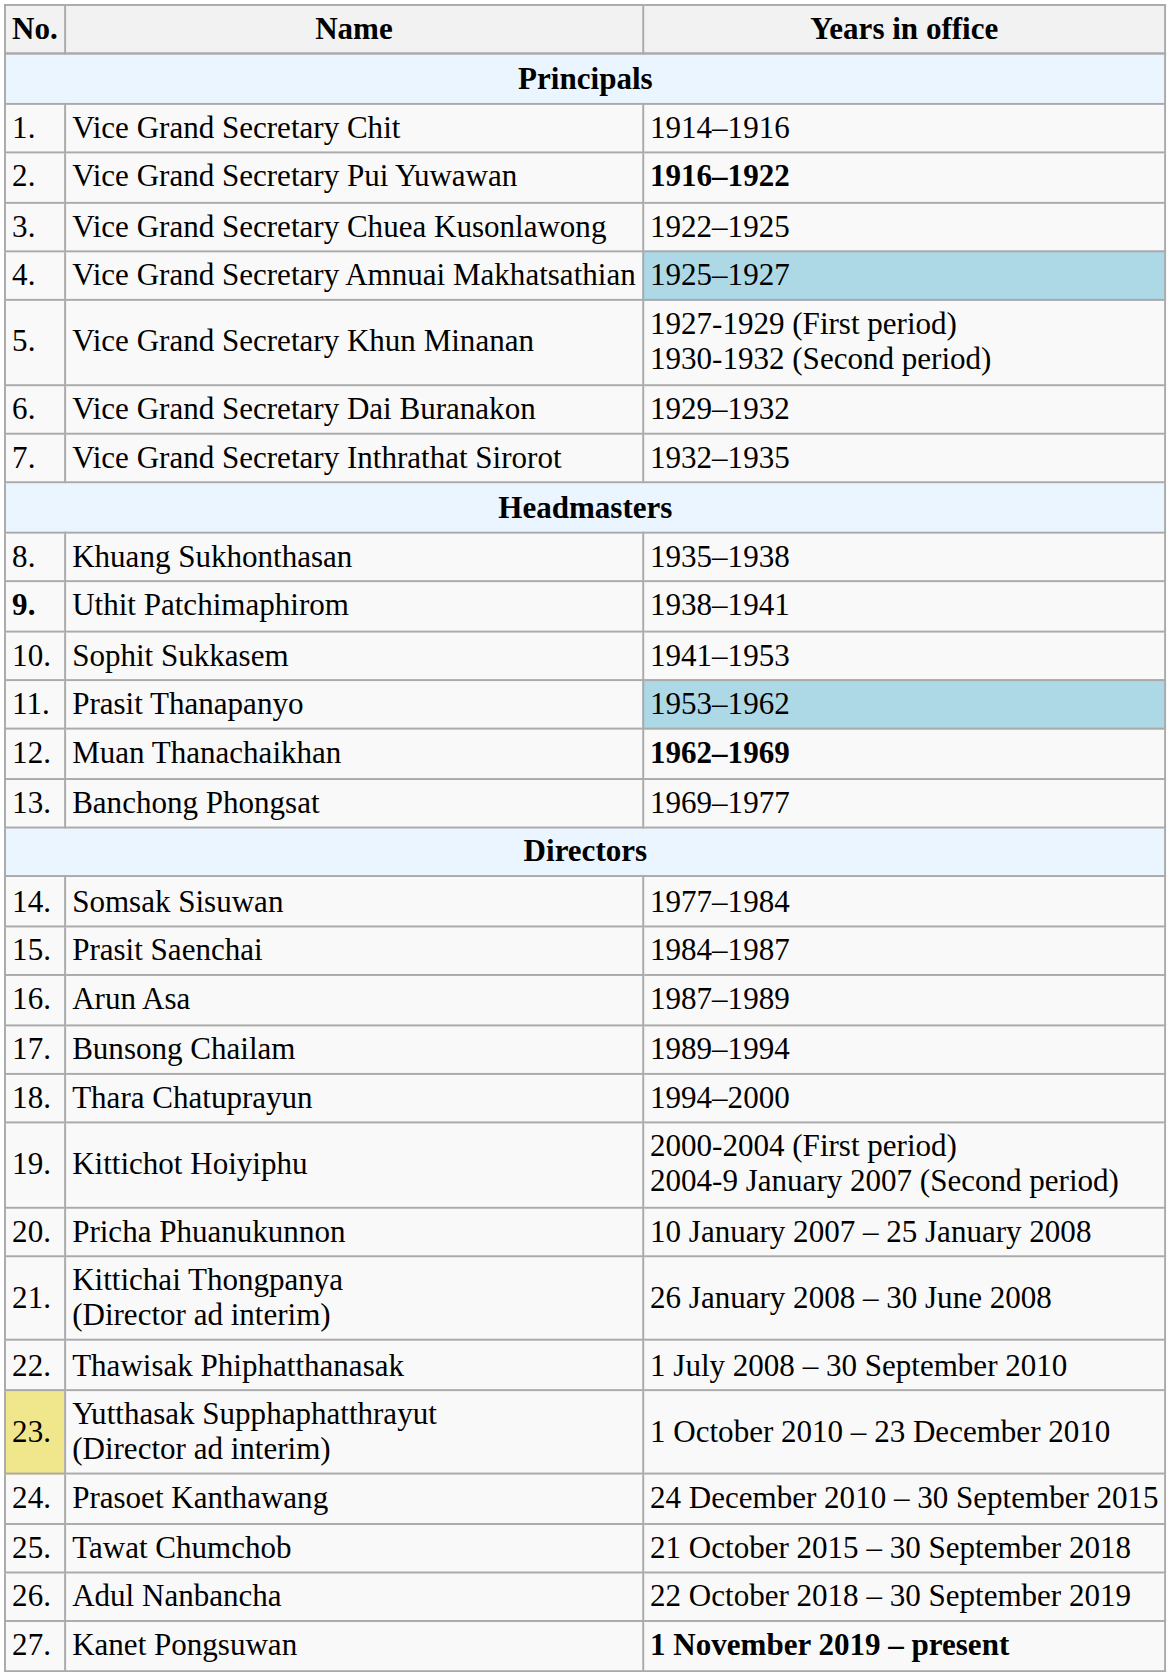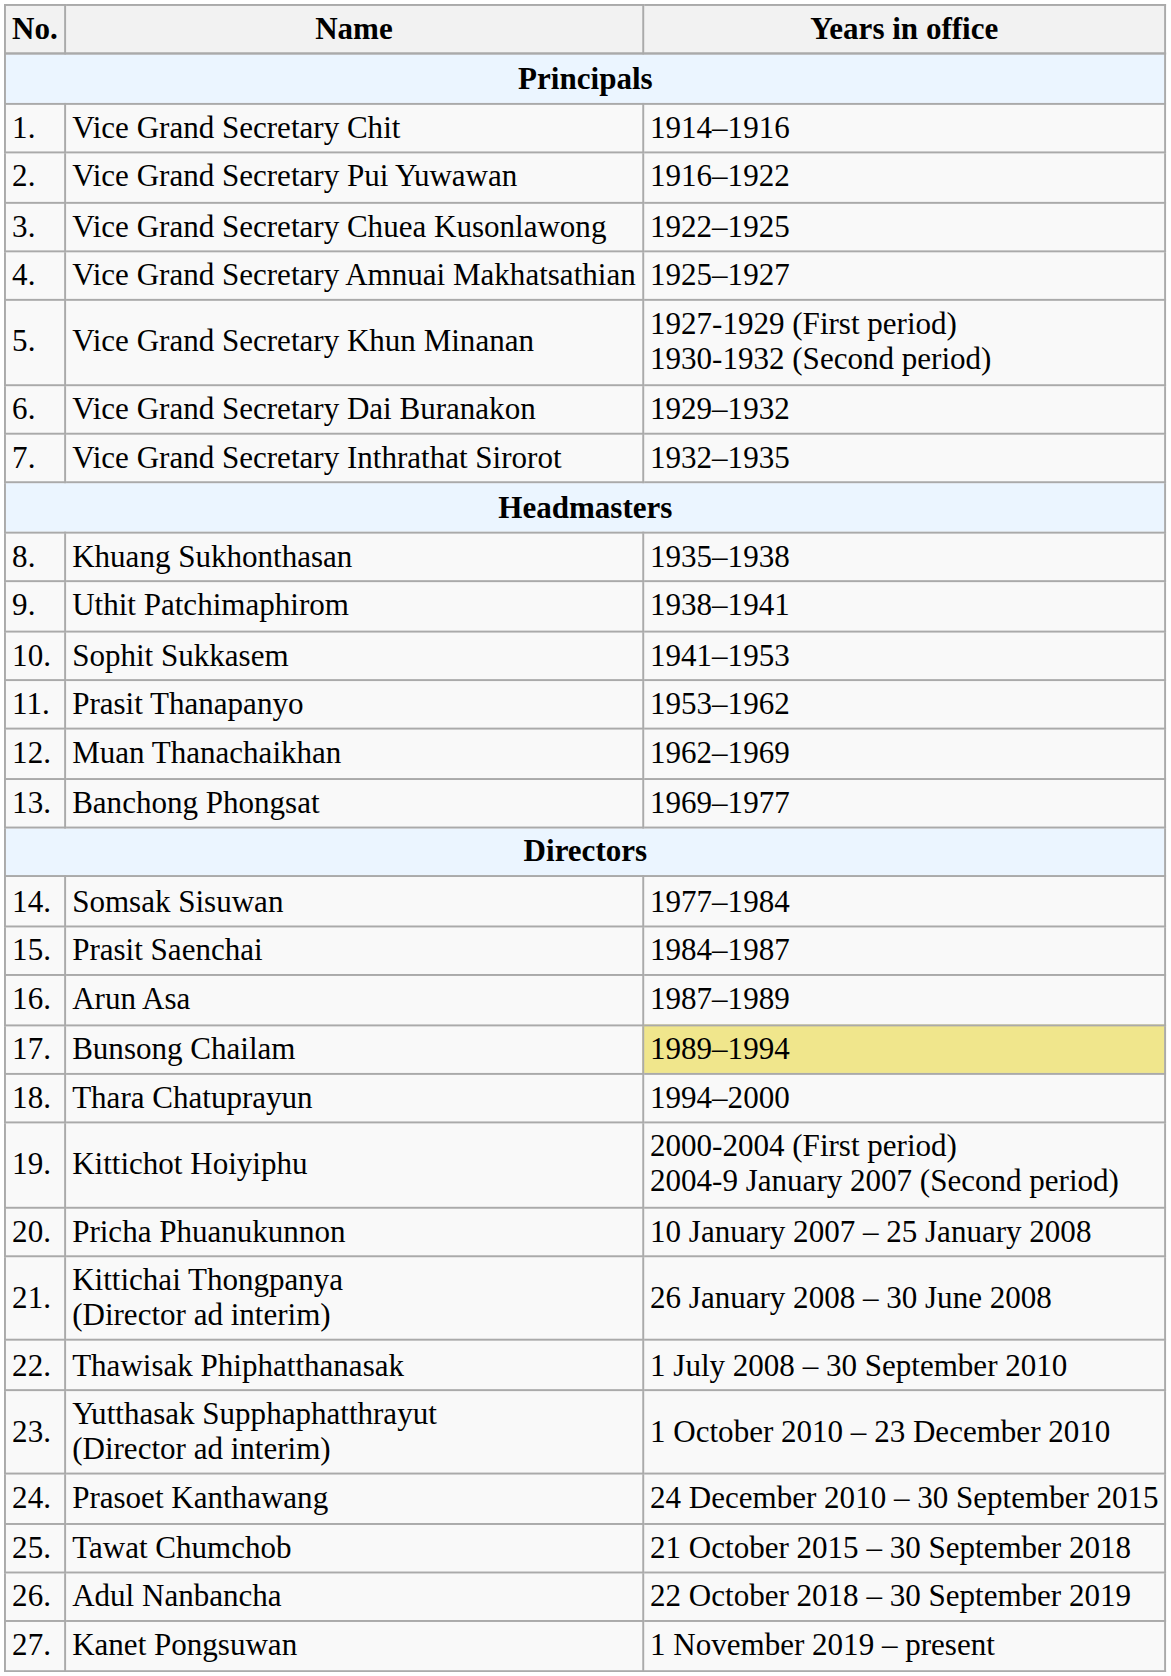(720, 176) bold -> (720, 176) normal
(720, 275) lightblue background -> (720, 275) no background
(24, 605) bold -> (24, 605) normal
(720, 703) lightblue background -> (720, 703) no background
(720, 753) bold -> (720, 753) normal
(720, 1048) no background -> (720, 1048) khaki background
(32, 1431) khaki background -> (32, 1431) no background
(830, 1645) bold -> (822, 1645) normal
